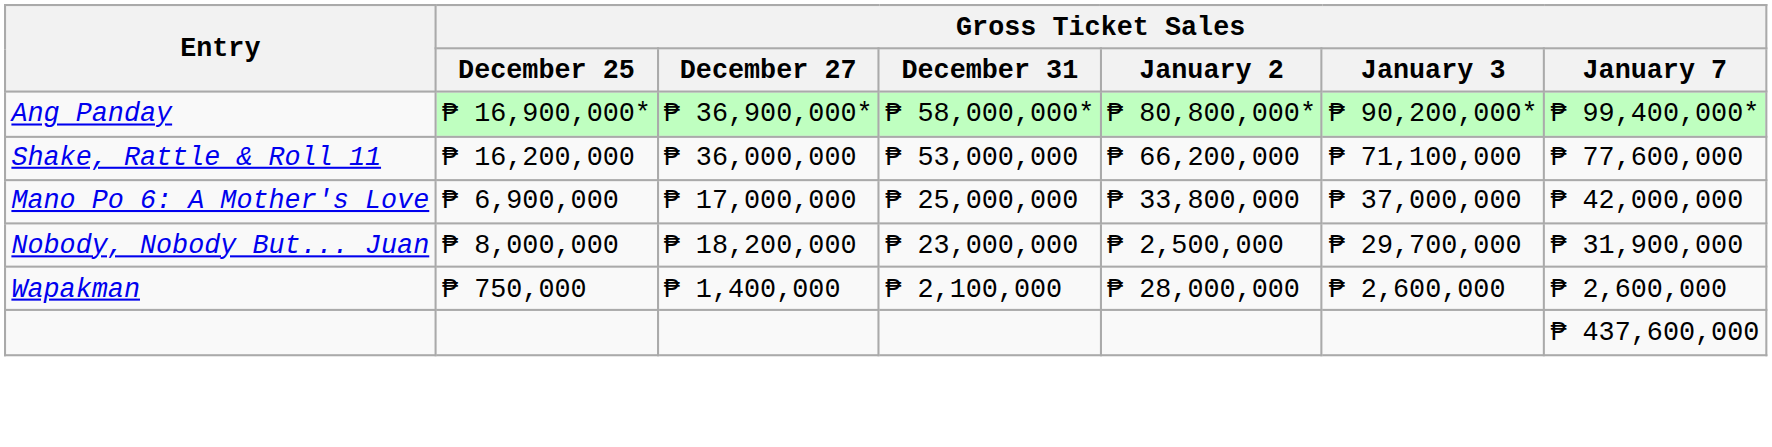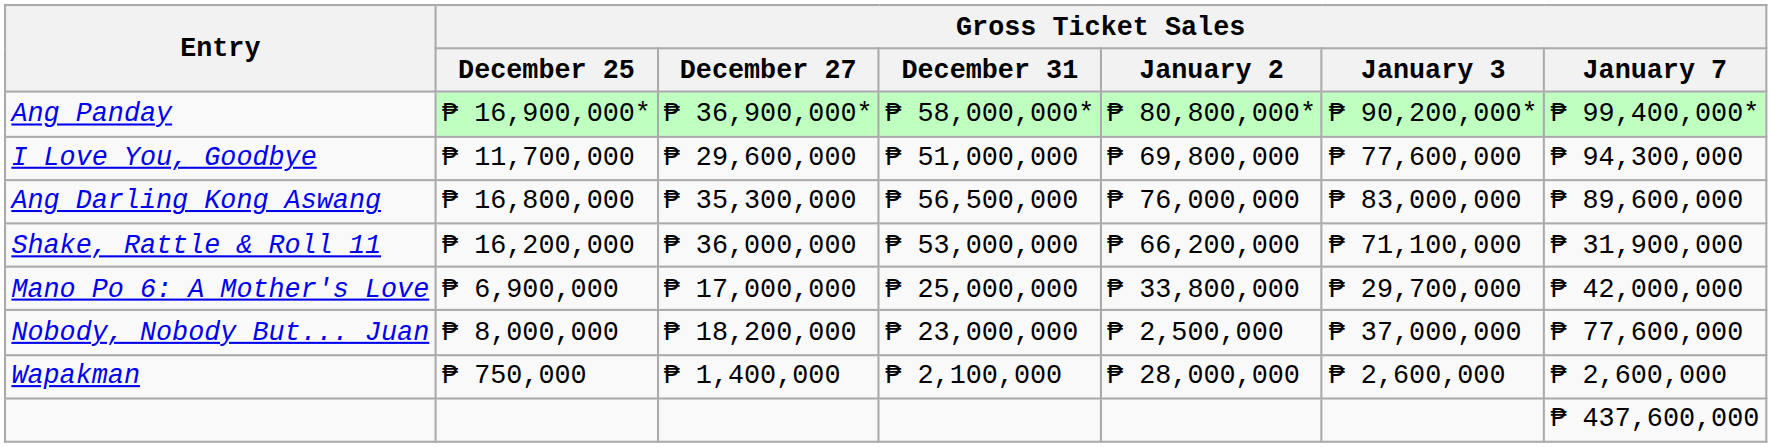+ row: (164, 158)
+ row: (196, 201)
(1647, 158) ₱ 77,600,000 -> (1647, 245) ₱ 31,900,000
(1425, 201) ₱ 37,000,000 -> (1425, 289) ₱ 29,700,000
(1425, 245) ₱ 29,700,000 -> (1425, 332) ₱ 37,000,000
(1647, 245) ₱ 31,900,000 -> (1647, 332) ₱ 77,600,000
